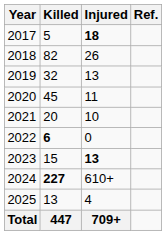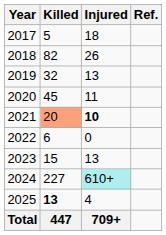(92, 35) bold -> (92, 35) normal
(51, 117) no background -> (51, 117) lightsalmon background
(92, 117) normal -> (92, 117) bold
(47, 138) bold -> (47, 138) normal
(92, 158) bold -> (92, 158) normal
(54, 179) bold -> (54, 179) normal
(99, 179) no background -> (99, 179) paleturquoise background
(51, 199) normal -> (51, 199) bold
